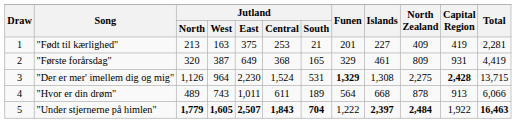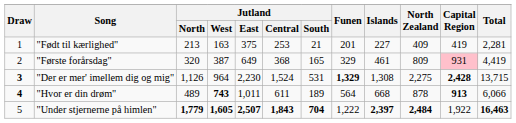(459, 61) no background -> (459, 61) pink background
(20, 77) normal -> (20, 77) bold
(20, 93) normal -> (20, 93) bold
(221, 93) normal -> (221, 93) bold
(459, 93) normal -> (459, 93) bold
